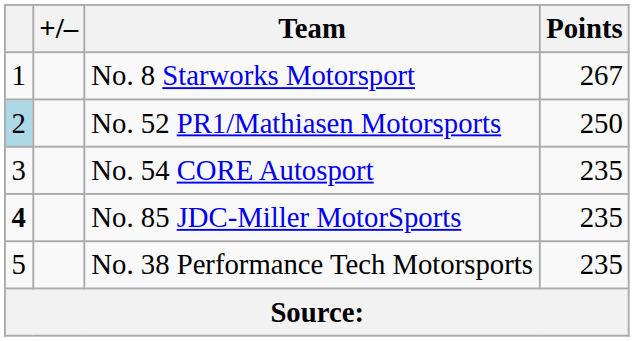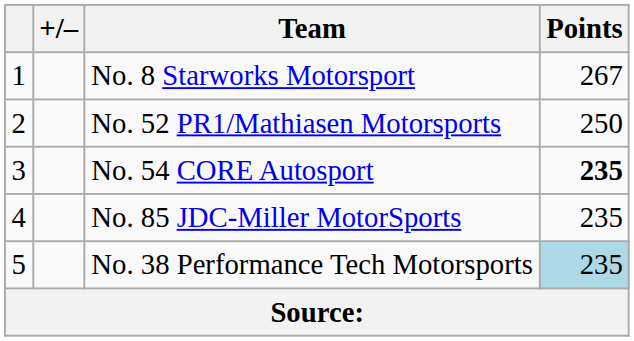(19, 123) lightblue background -> (19, 123) no background
(601, 170) normal -> (601, 170) bold
(19, 217) bold -> (19, 217) normal
(601, 265) no background -> (601, 265) lightblue background
